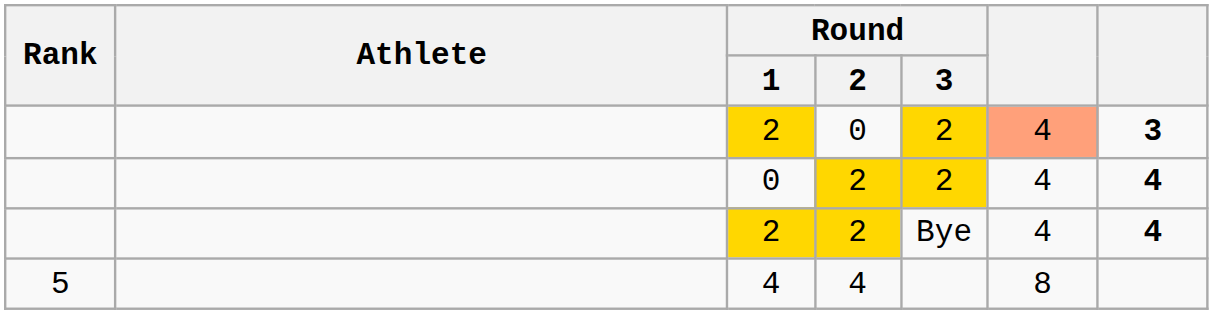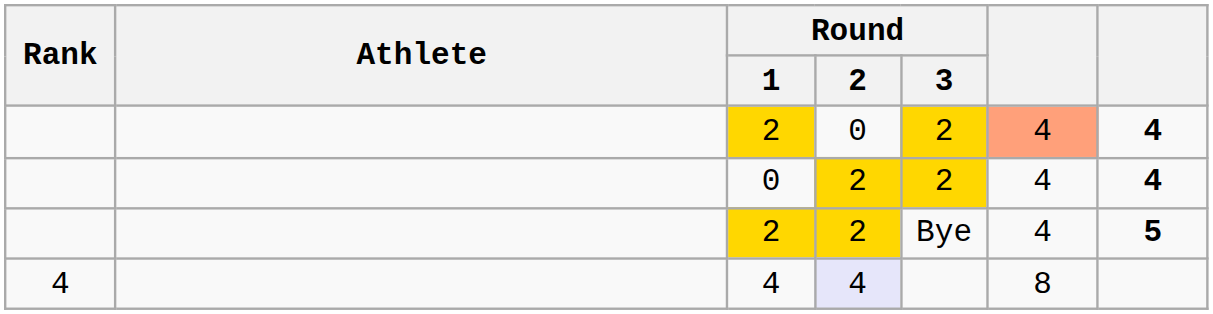(1153, 132) 3 -> (1153, 132) 4
(1153, 233) 4 -> (1153, 233) 5
(60, 284) 5 -> (60, 284) 4
(858, 284) no background -> (858, 284) lavender background
